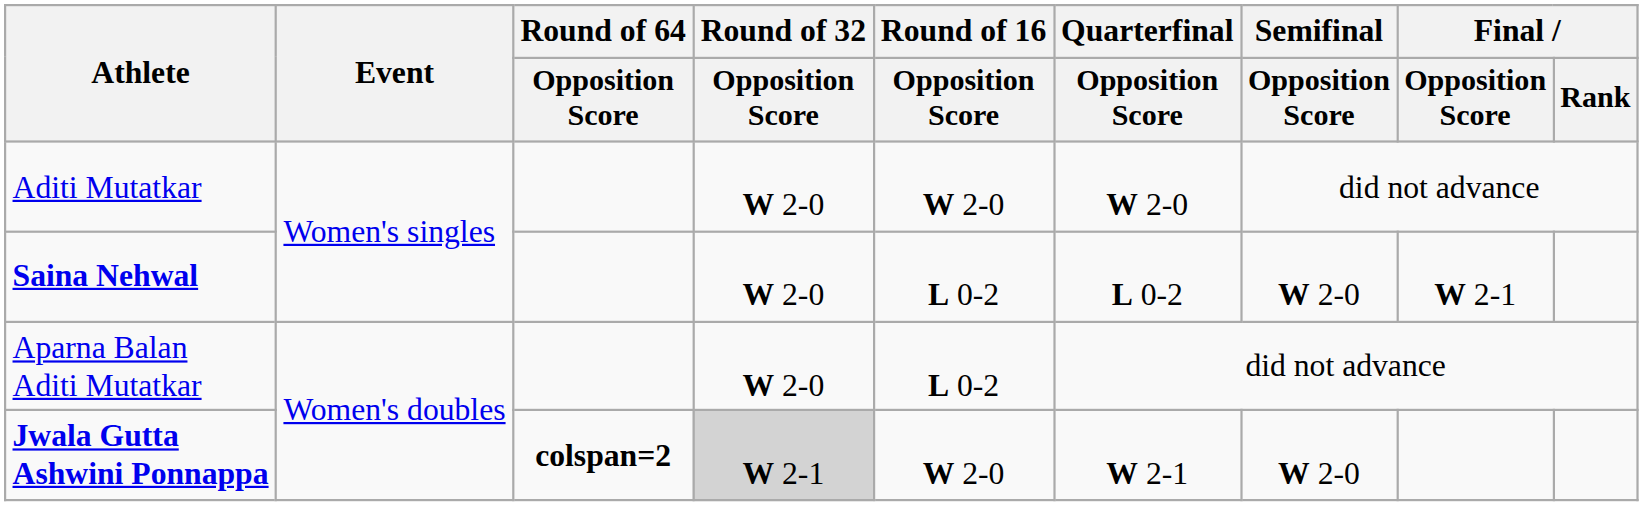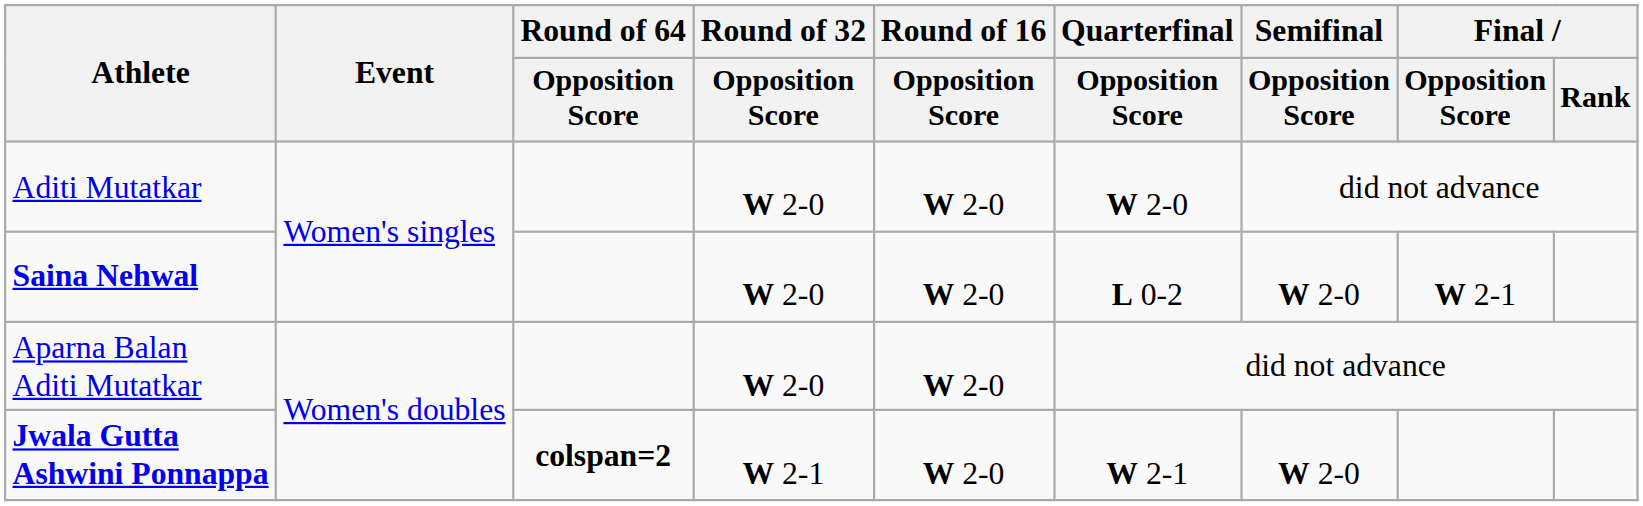(964, 294) L 0-2 -> (964, 294) W 2-0
(964, 384) L 0-2 -> (964, 384) W 2-0
(783, 474) lightgrey background -> (783, 474) no background
